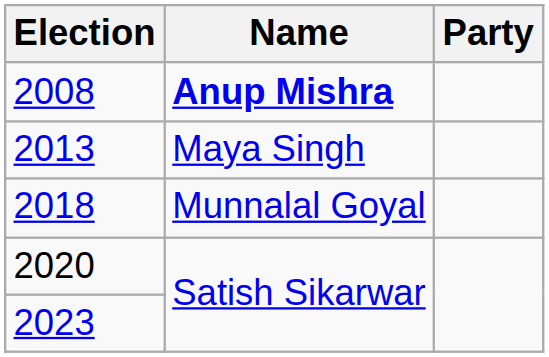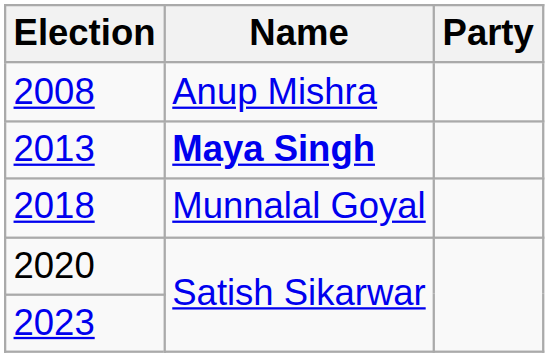(283, 91) bold -> (275, 91) normal
(269, 149) normal -> (274, 149) bold
